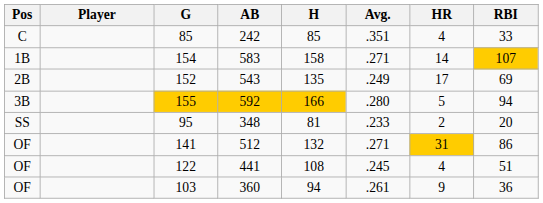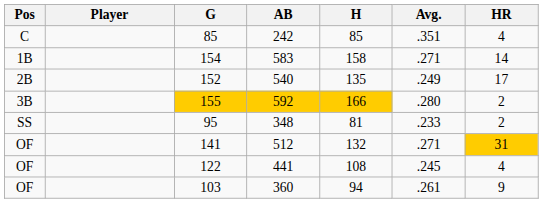- column: (506, 15)
(250, 79) 543 -> (283, 79) 540
(442, 101) 5 -> (501, 101) 2
